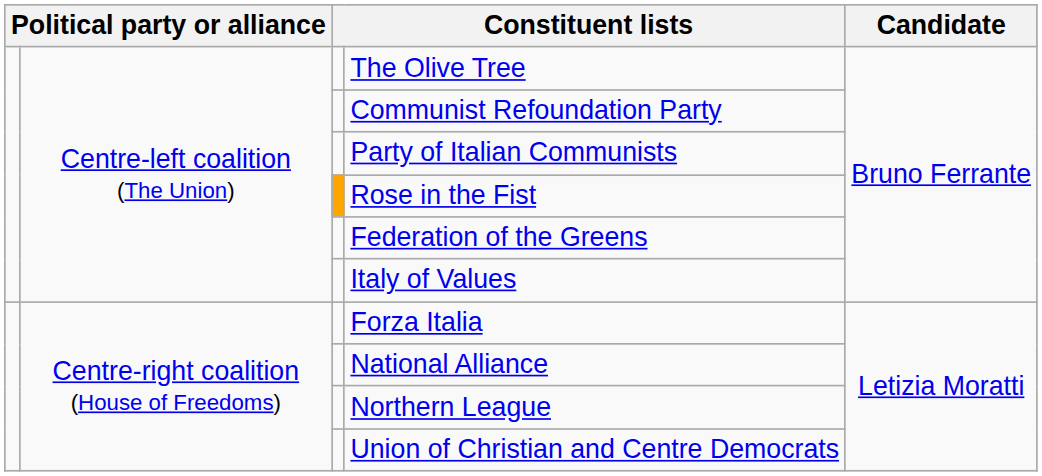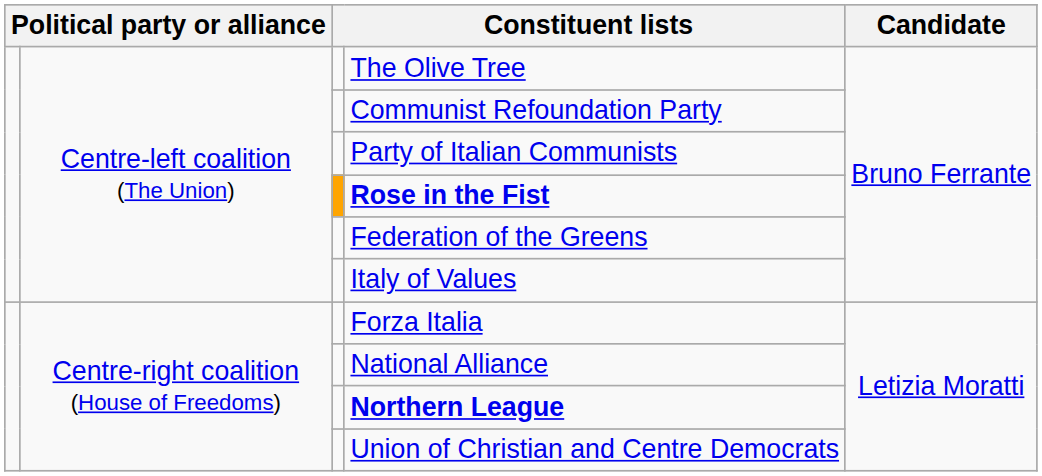(443, 195) normal -> (450, 195) bold
(451, 407) normal -> (457, 407) bold
